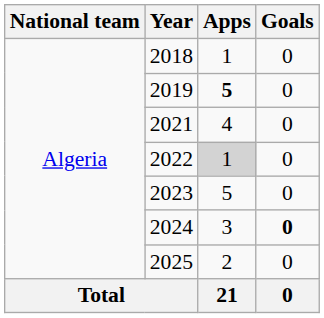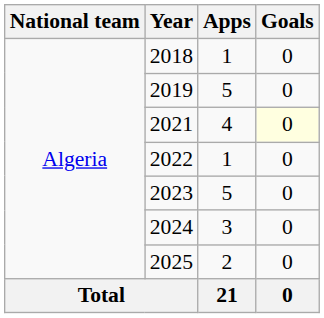(227, 90) bold -> (227, 90) normal
(287, 124) no background -> (287, 124) lightyellow background
(227, 158) lightgrey background -> (227, 158) no background
(287, 227) bold -> (287, 227) normal
